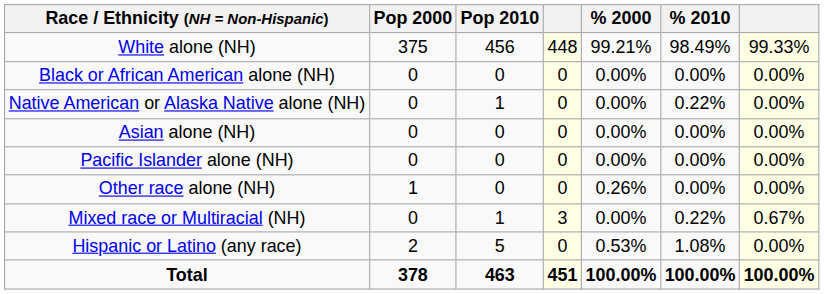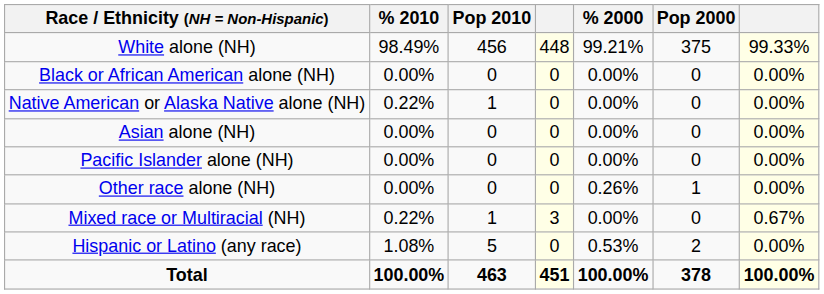columns swapped: (413, 18) <-> (700, 18)
